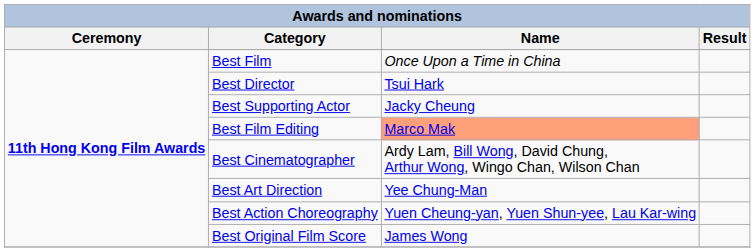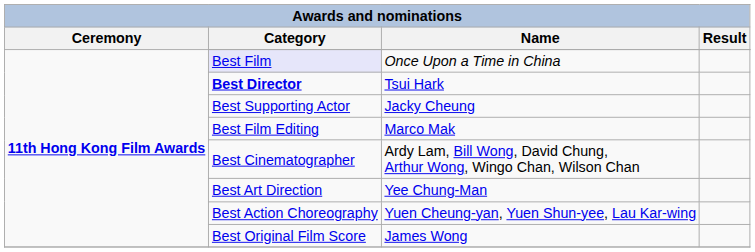(242, 61) no background -> (242, 61) lavender background
(253, 84) normal -> (257, 84) bold
(420, 129) lightsalmon background -> (420, 129) no background
